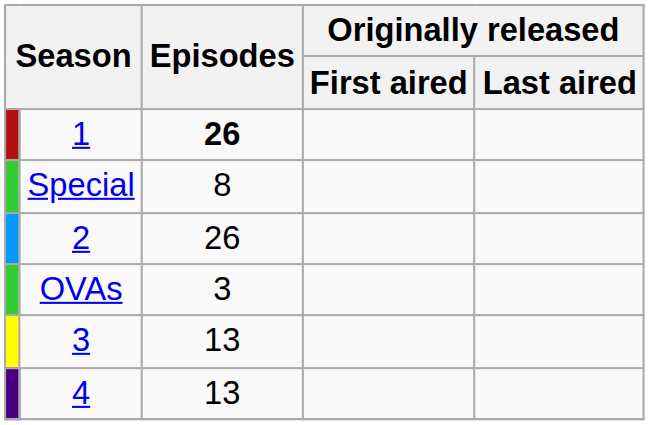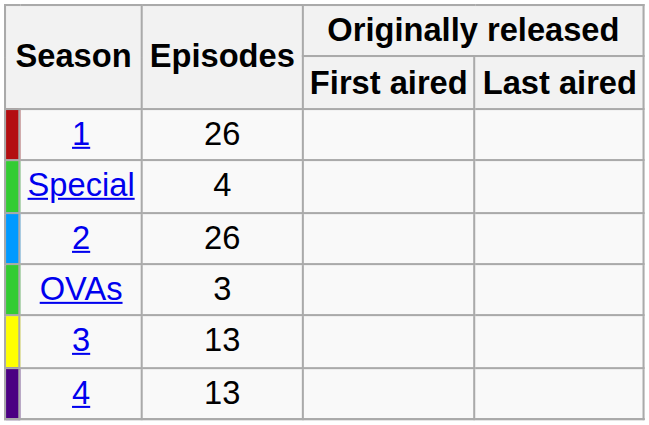(222, 133) bold -> (222, 133) normal
(222, 185) 8 -> (222, 185) 4
